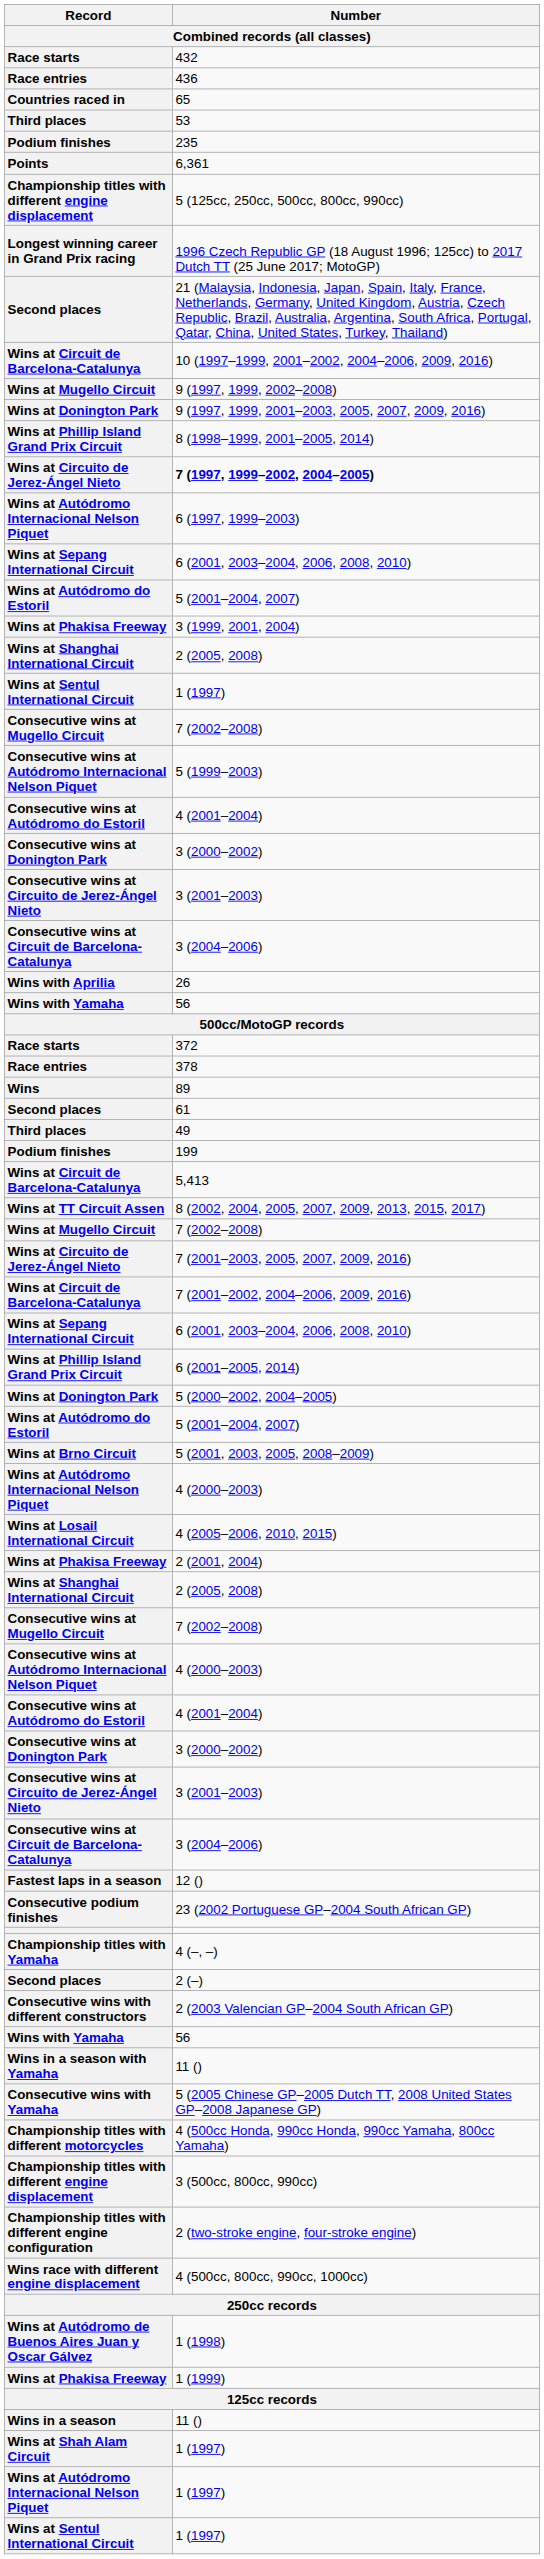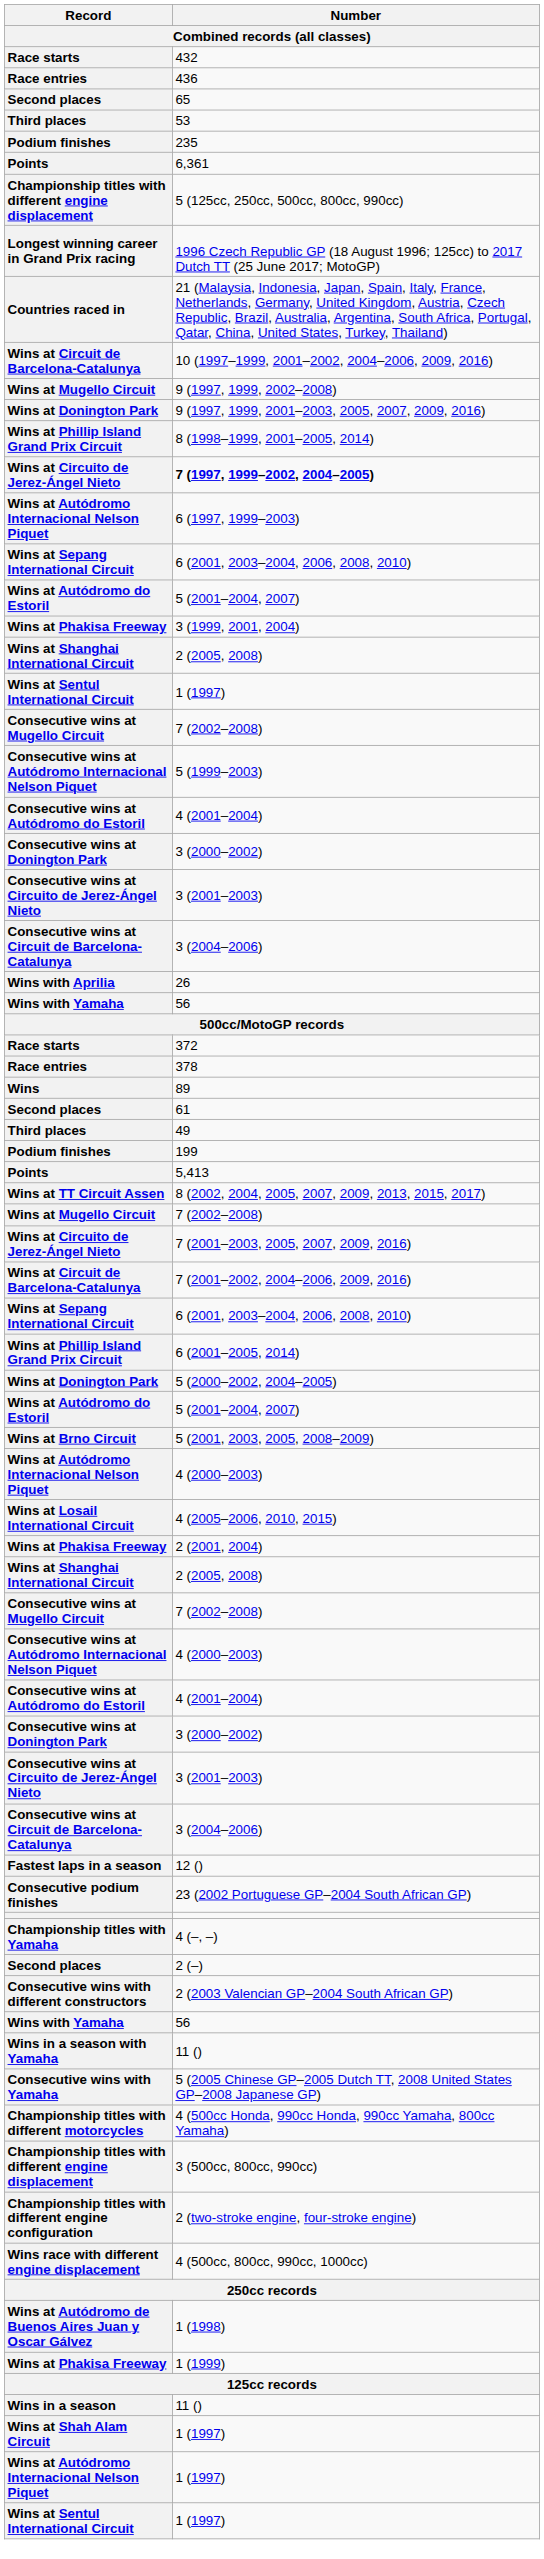(66, 100) Countries raced in -> (54, 100) Second places
(54, 309) Second places -> (66, 309) Countries raced in
(74, 1180) Wins at Circuit de Barcelona-Catalunya -> (28, 1173) Points
